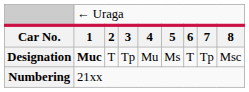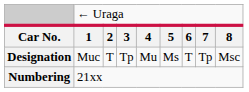(89, 56) bold -> (89, 56) normal
